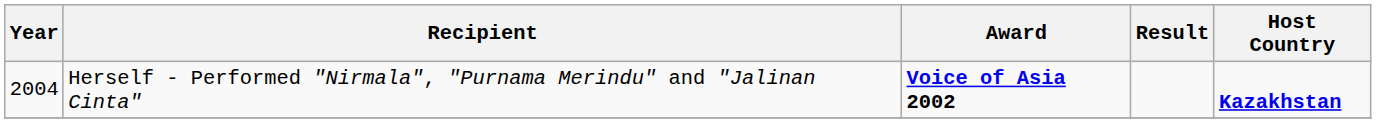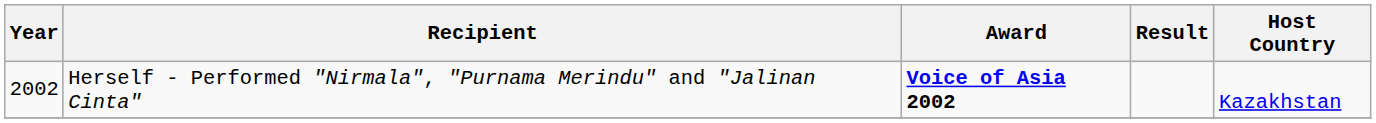(34, 90) 2004 -> (34, 90) 2002
(1280, 102) bold -> (1280, 102) normal
